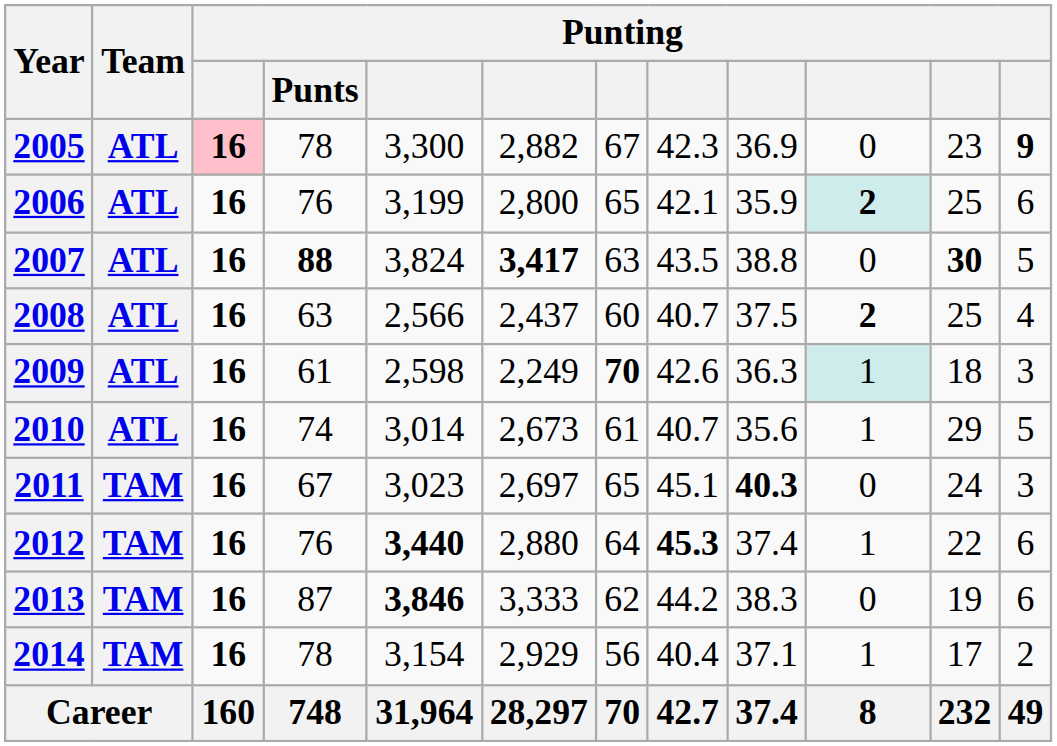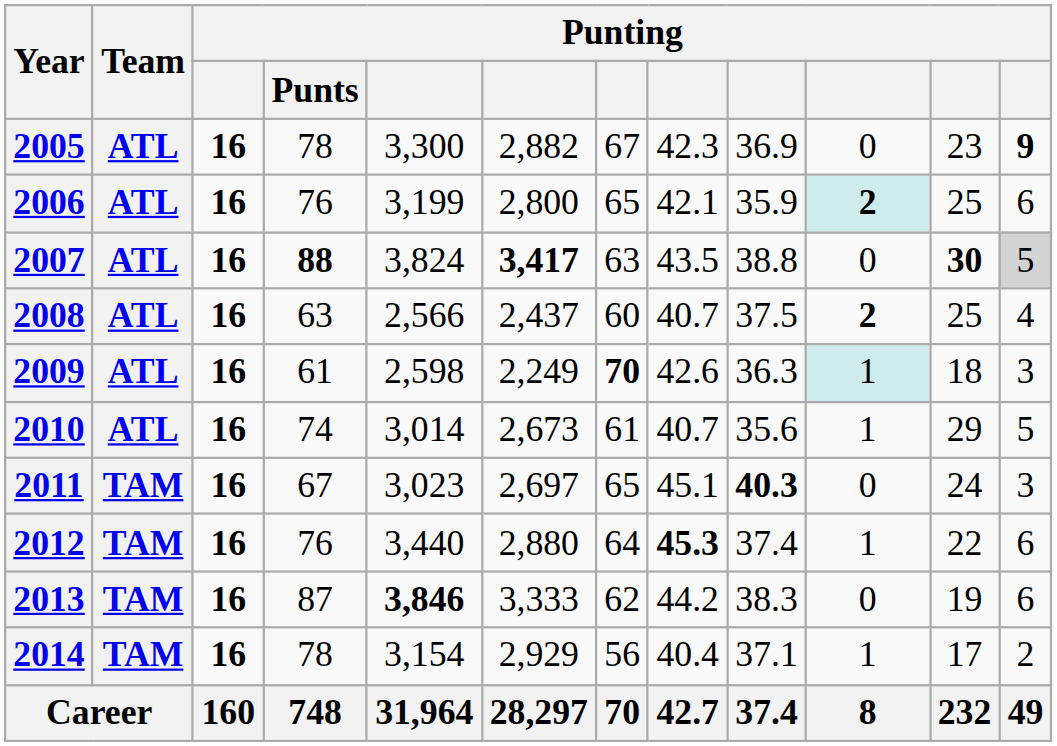(228, 145) pink background -> (228, 145) no background
(1026, 259) no background -> (1026, 259) lightgrey background
(424, 542) bold -> (424, 542) normal
